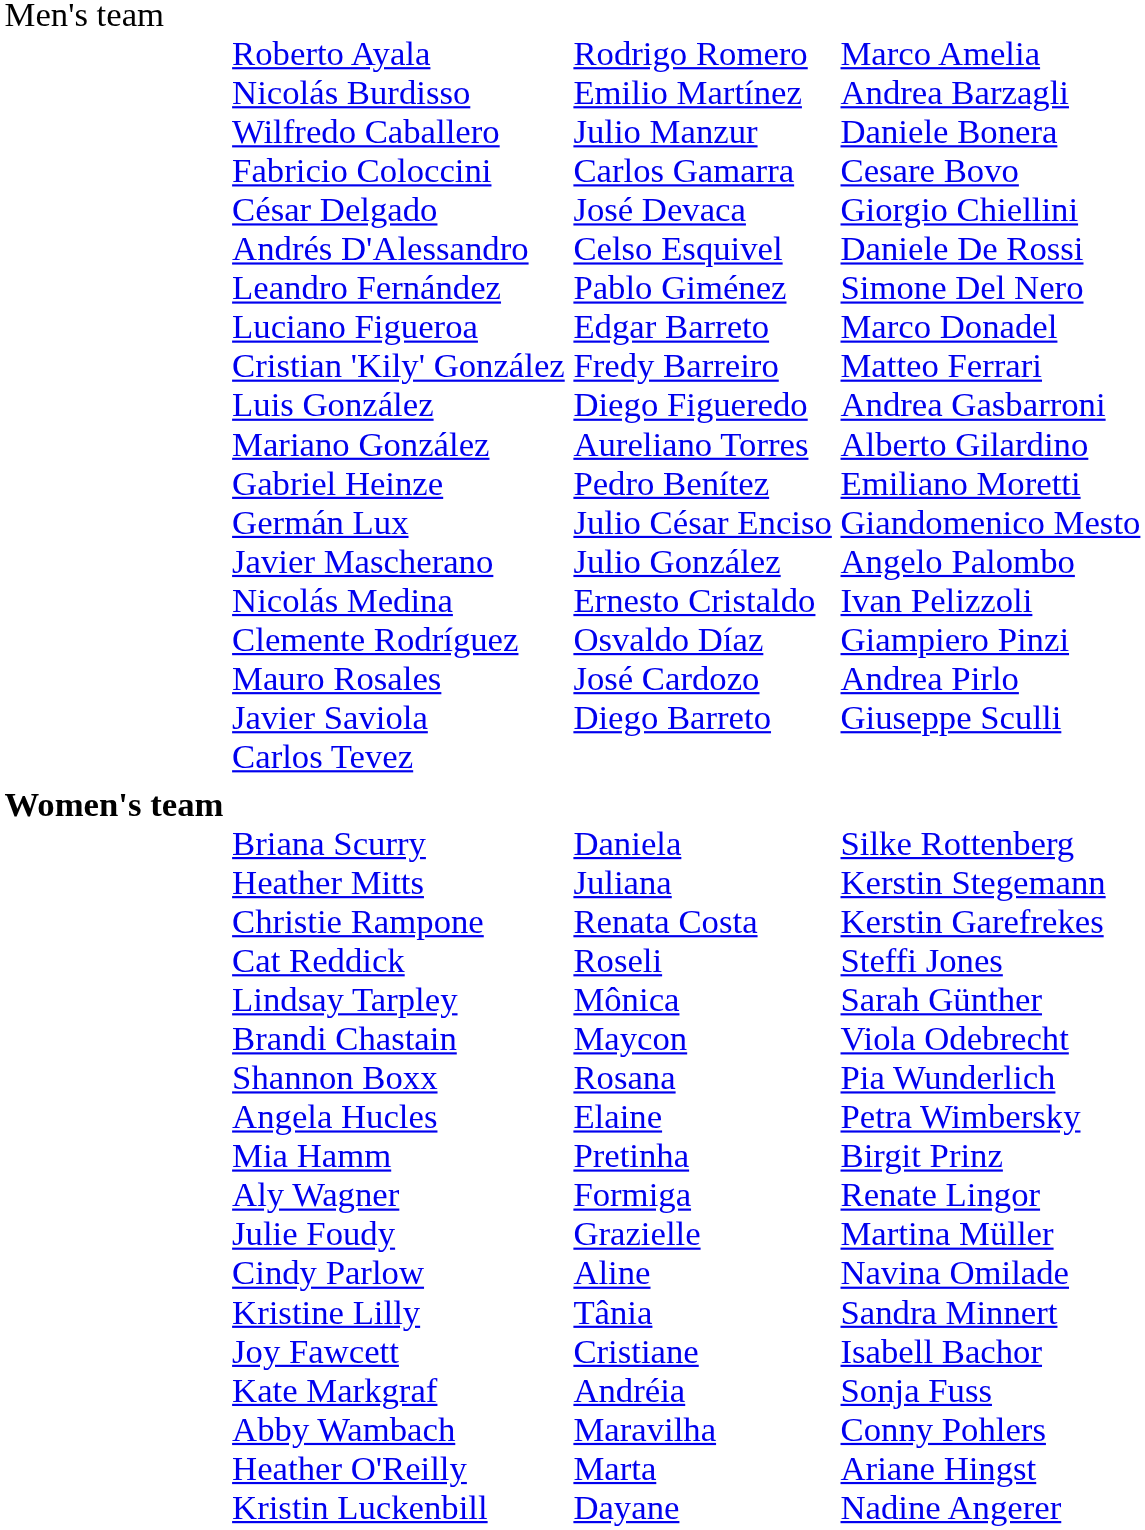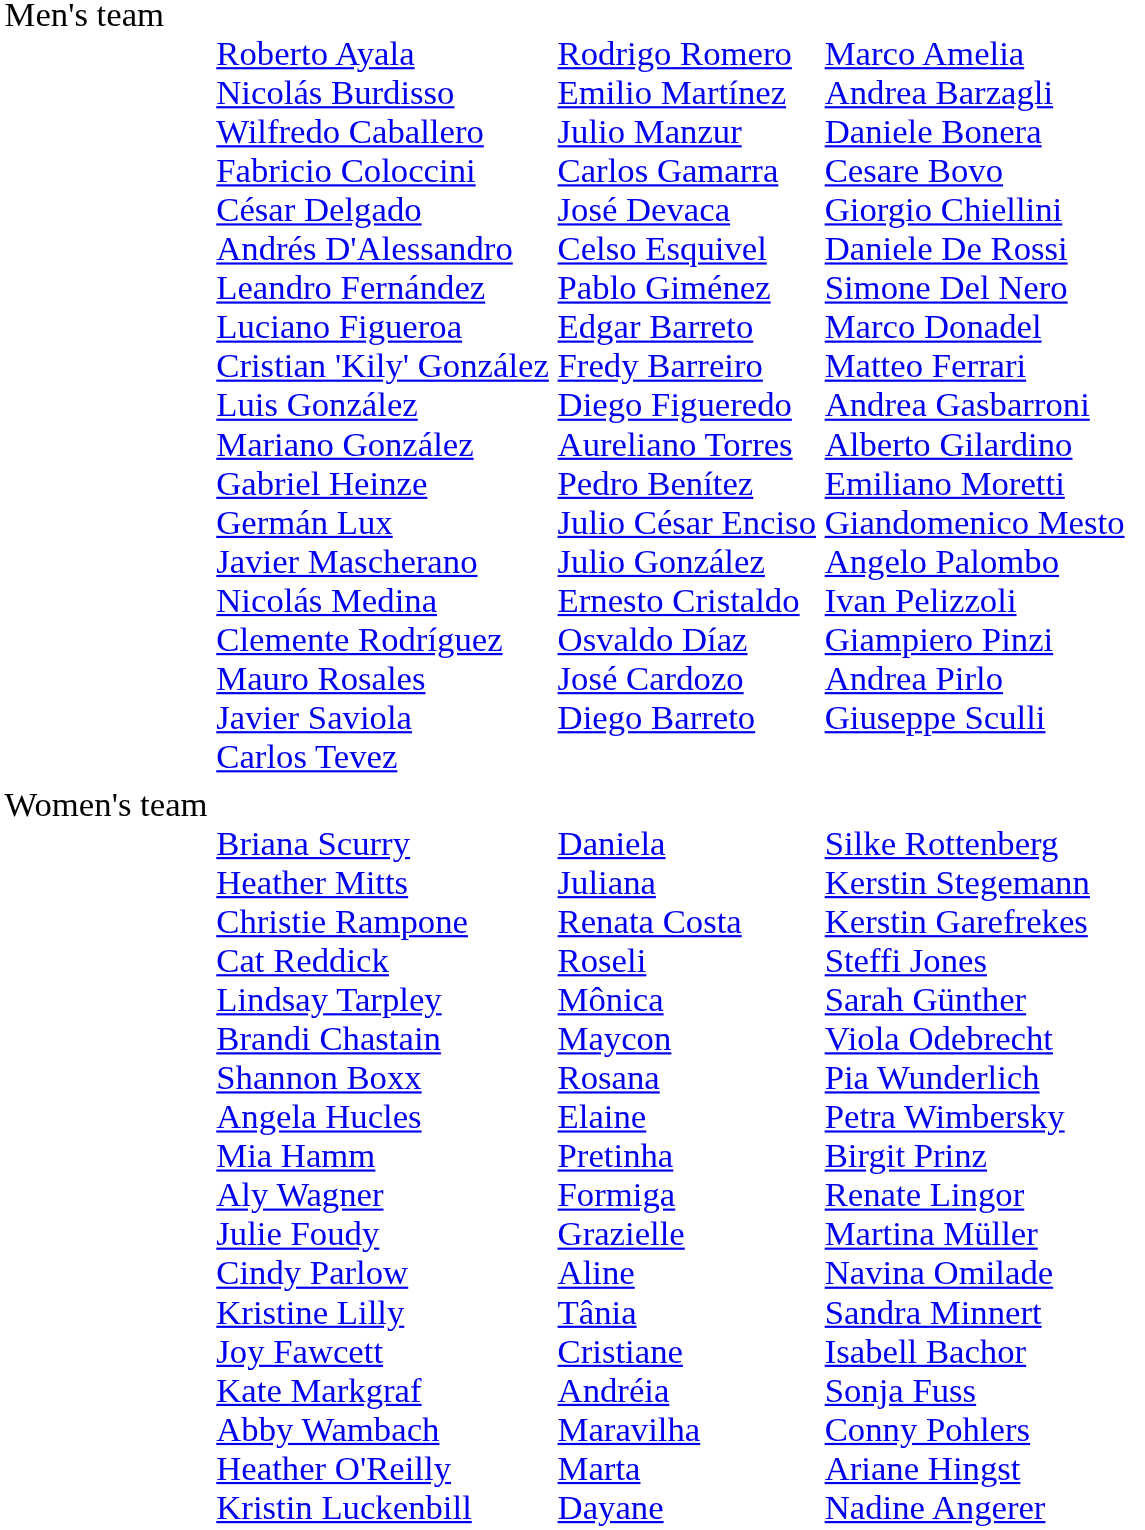(114, 804) bold -> (106, 804) normal
